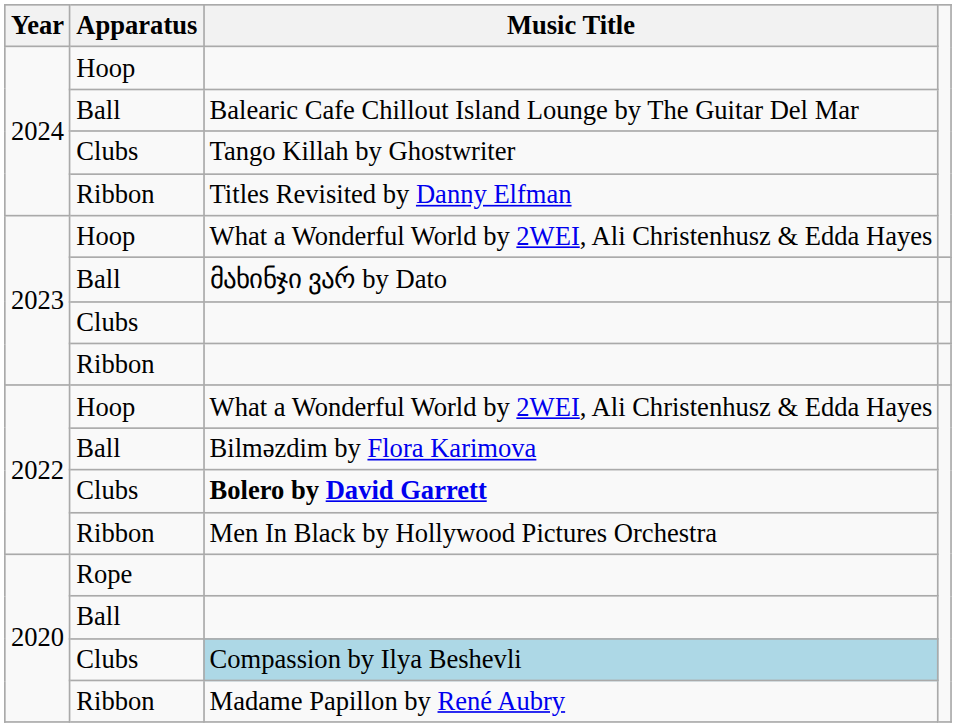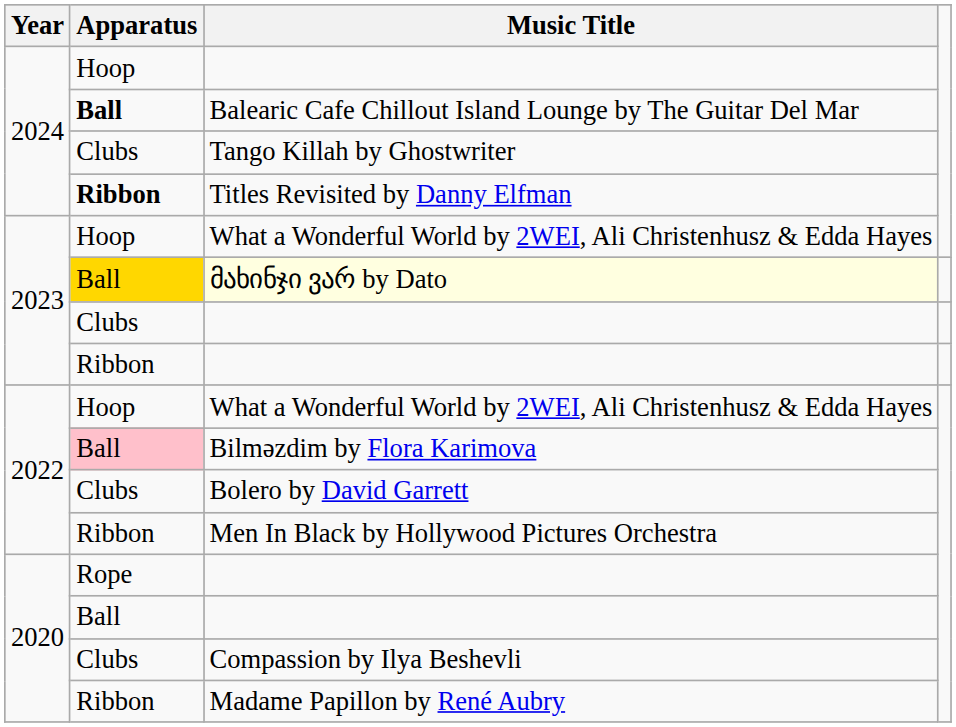(98, 109) normal -> (99, 109) bold
(115, 194) normal -> (118, 194) bold
(98, 279) no background -> (98, 279) gold background
(328, 279) no background -> (328, 279) lightyellow background
(98, 448) no background -> (98, 448) pink background
(348, 490) bold -> (339, 490) normal
(366, 659) lightblue background -> (366, 659) no background
